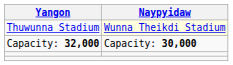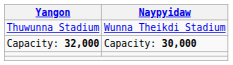(165, 28) lightyellow background -> (165, 28) no background
